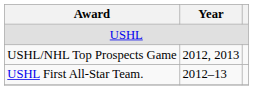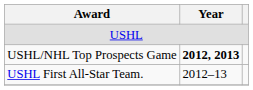(211, 54) normal -> (211, 54) bold
